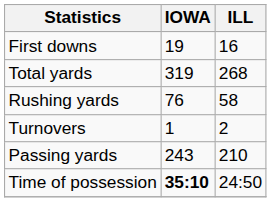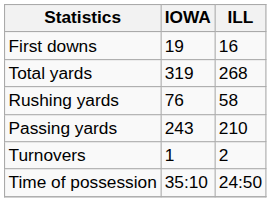rows swapped: (63, 155) <-> (47, 127)
(187, 182) bold -> (186, 182) normal
